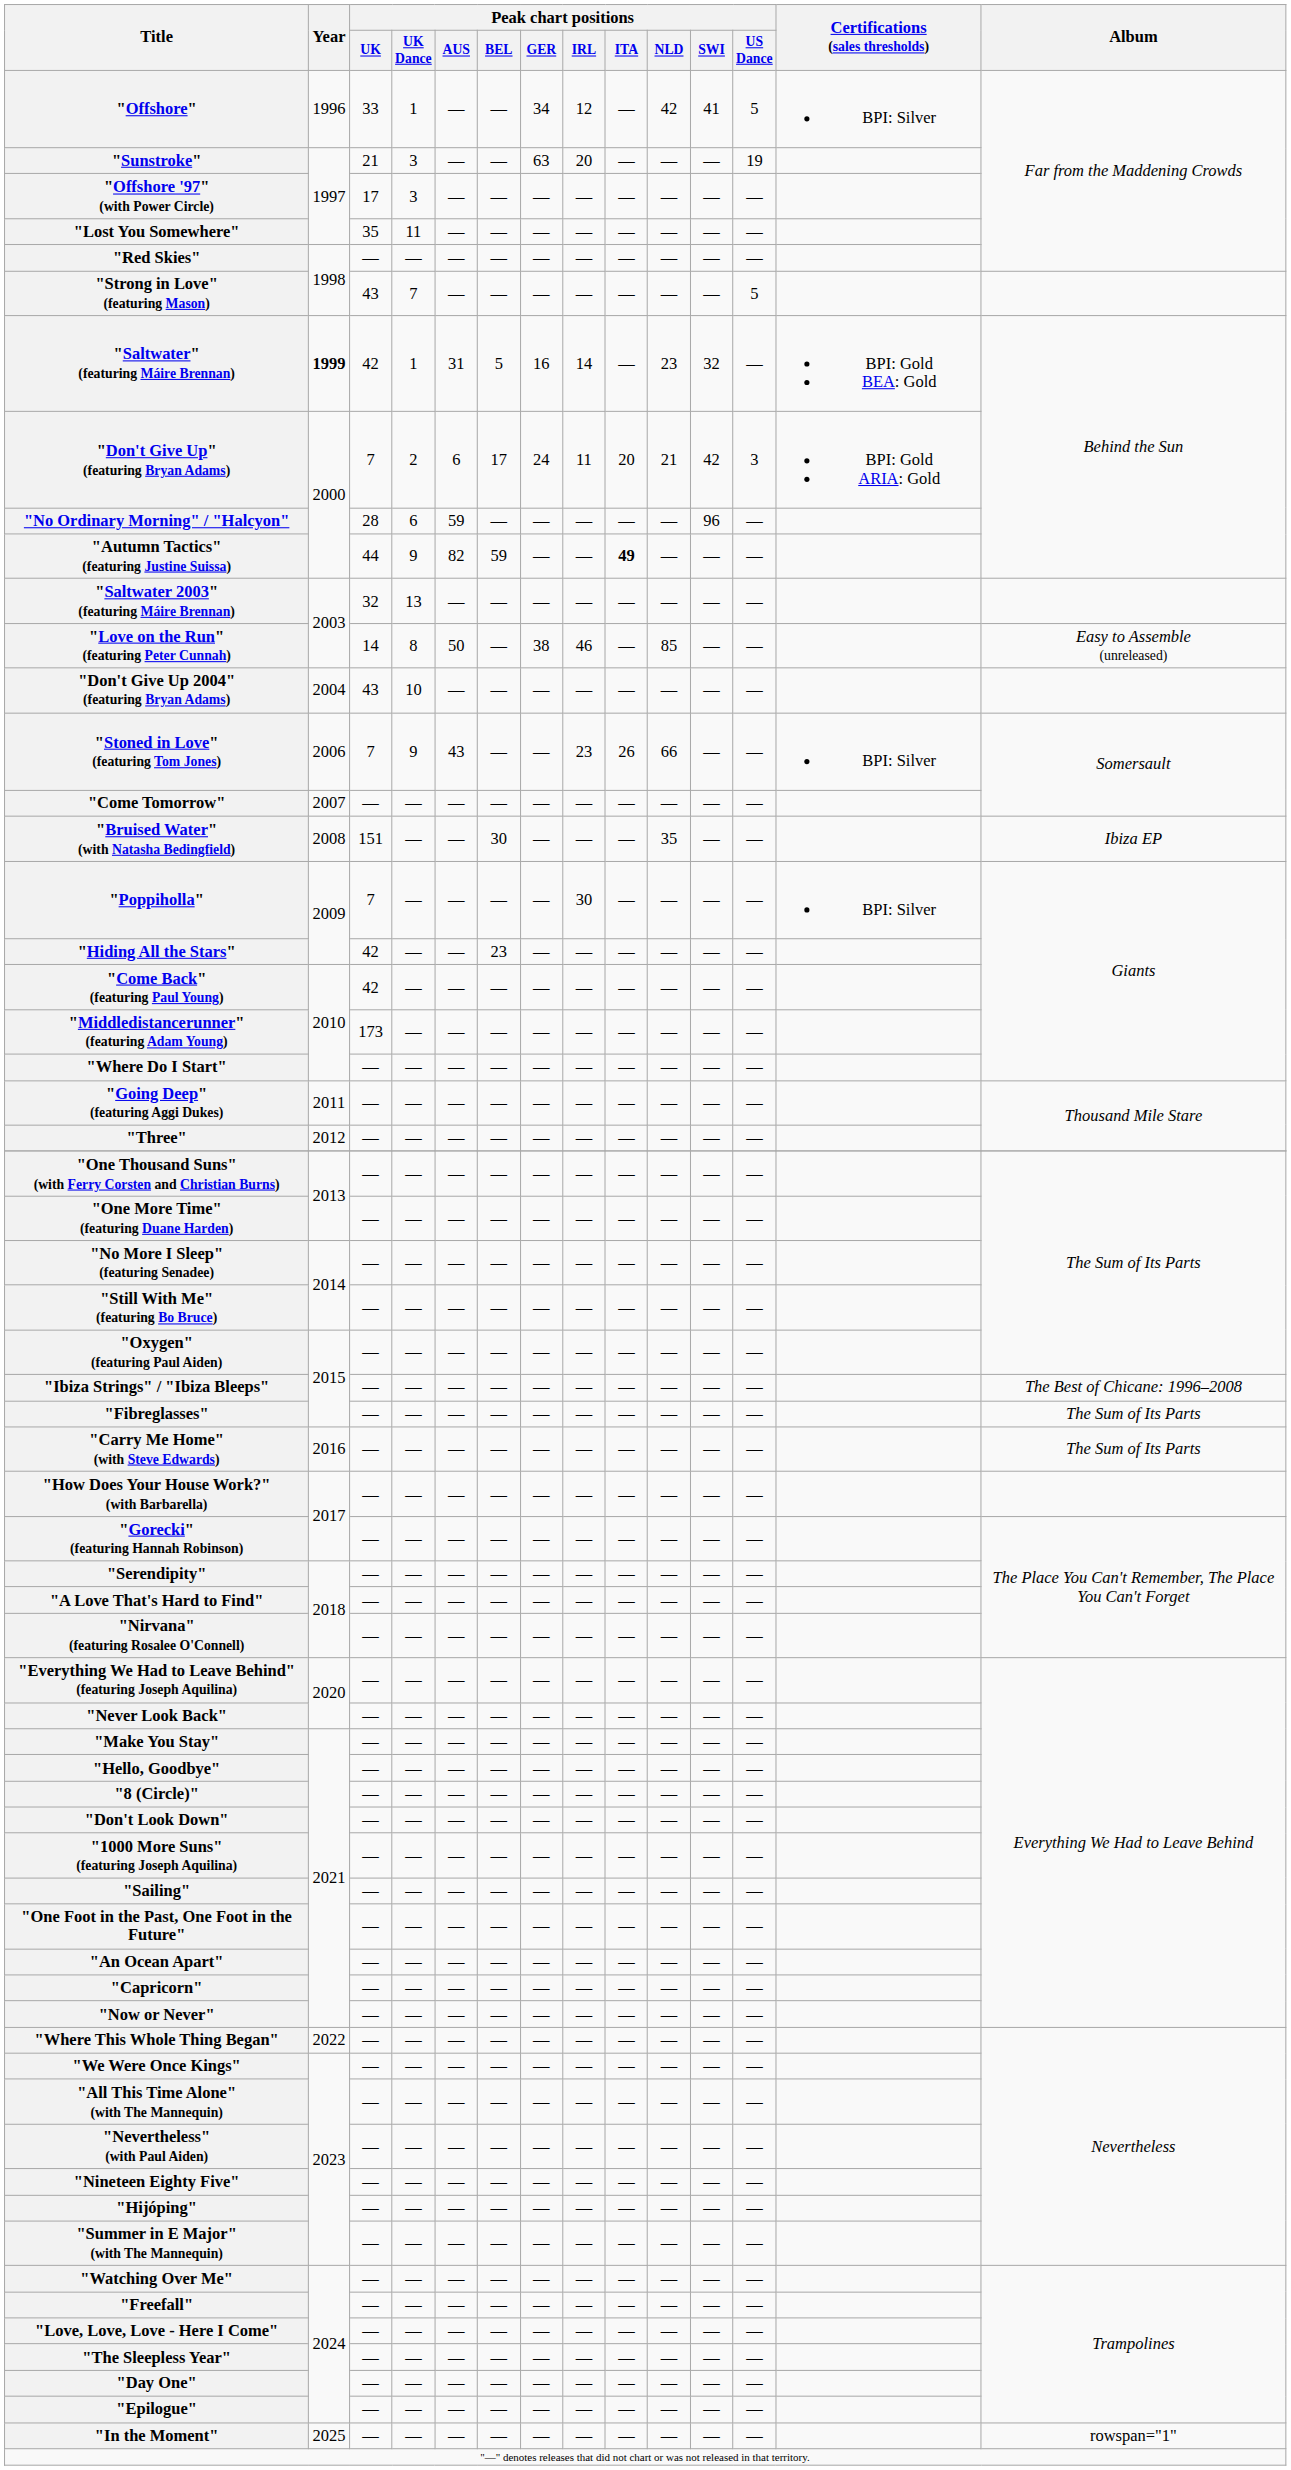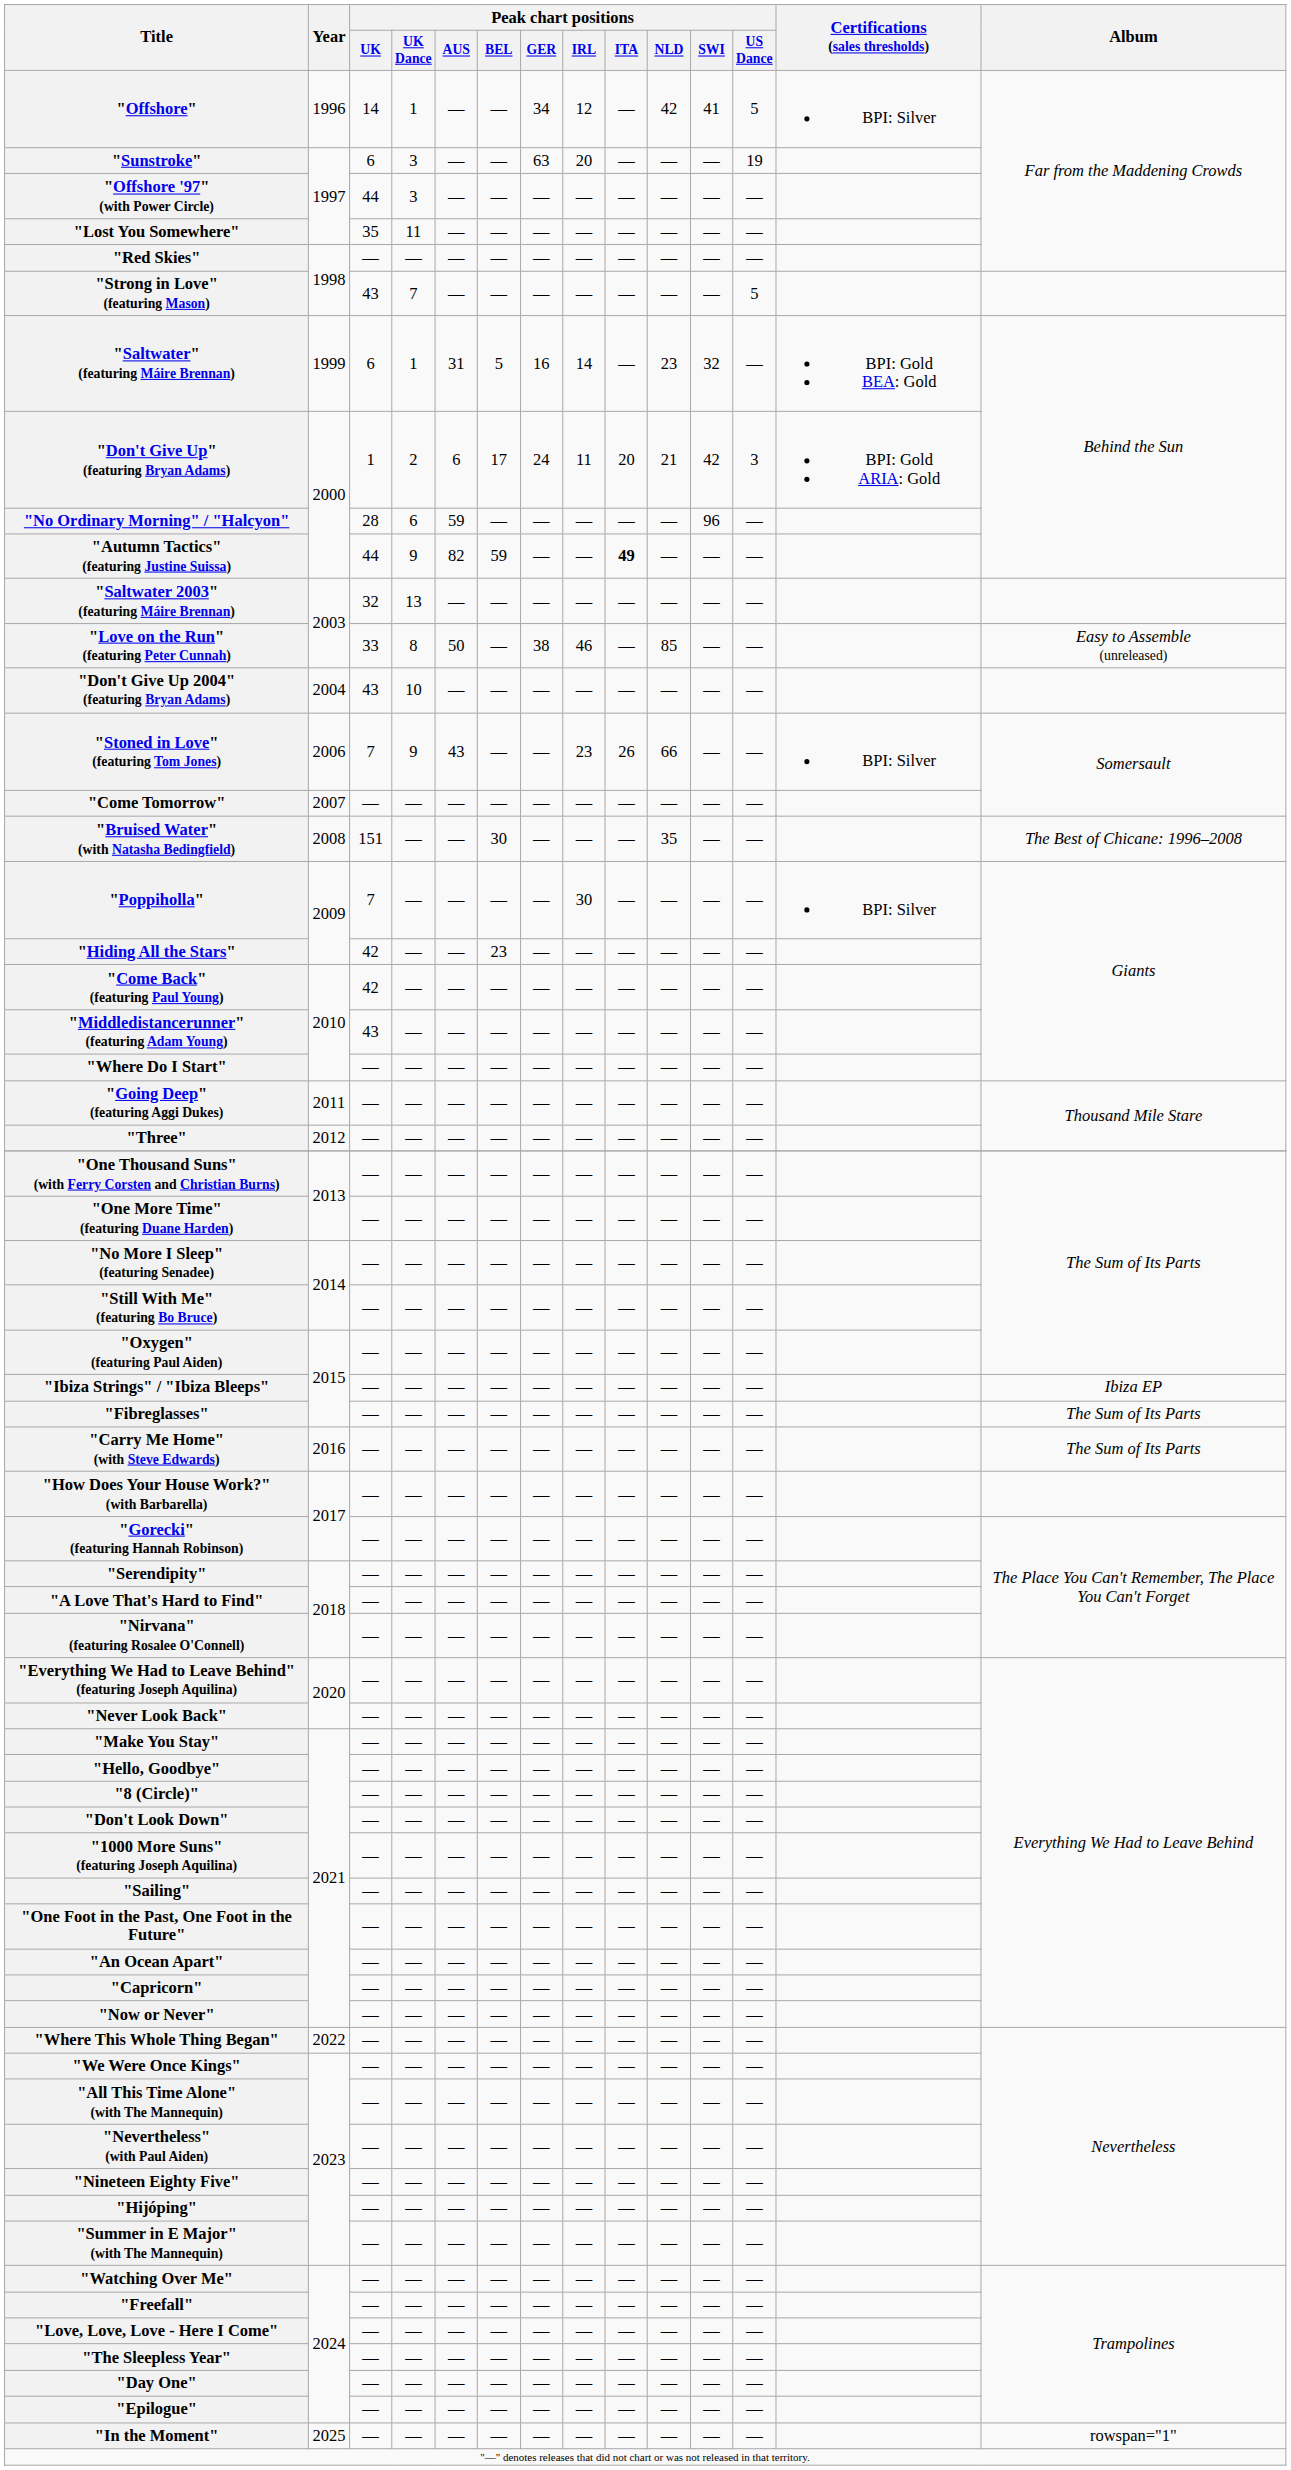(371, 108) 33 -> (371, 108) 14
(371, 160) 21 -> (371, 160) 6
(371, 196) 17 -> (371, 196) 44
(329, 363) bold -> (329, 363) normal
(371, 363) 42 -> (371, 363) 6
(371, 459) 7 -> (371, 459) 1
(371, 645) 14 -> (371, 645) 33
(1133, 838) Ibiza EP -> (1133, 838) The Best of Chicane: 1996–2008
(371, 1031) 173 -> (371, 1031) 43
(1133, 1387) The Best of Chicane: 1996–2008 -> (1133, 1387) Ibiza EP
